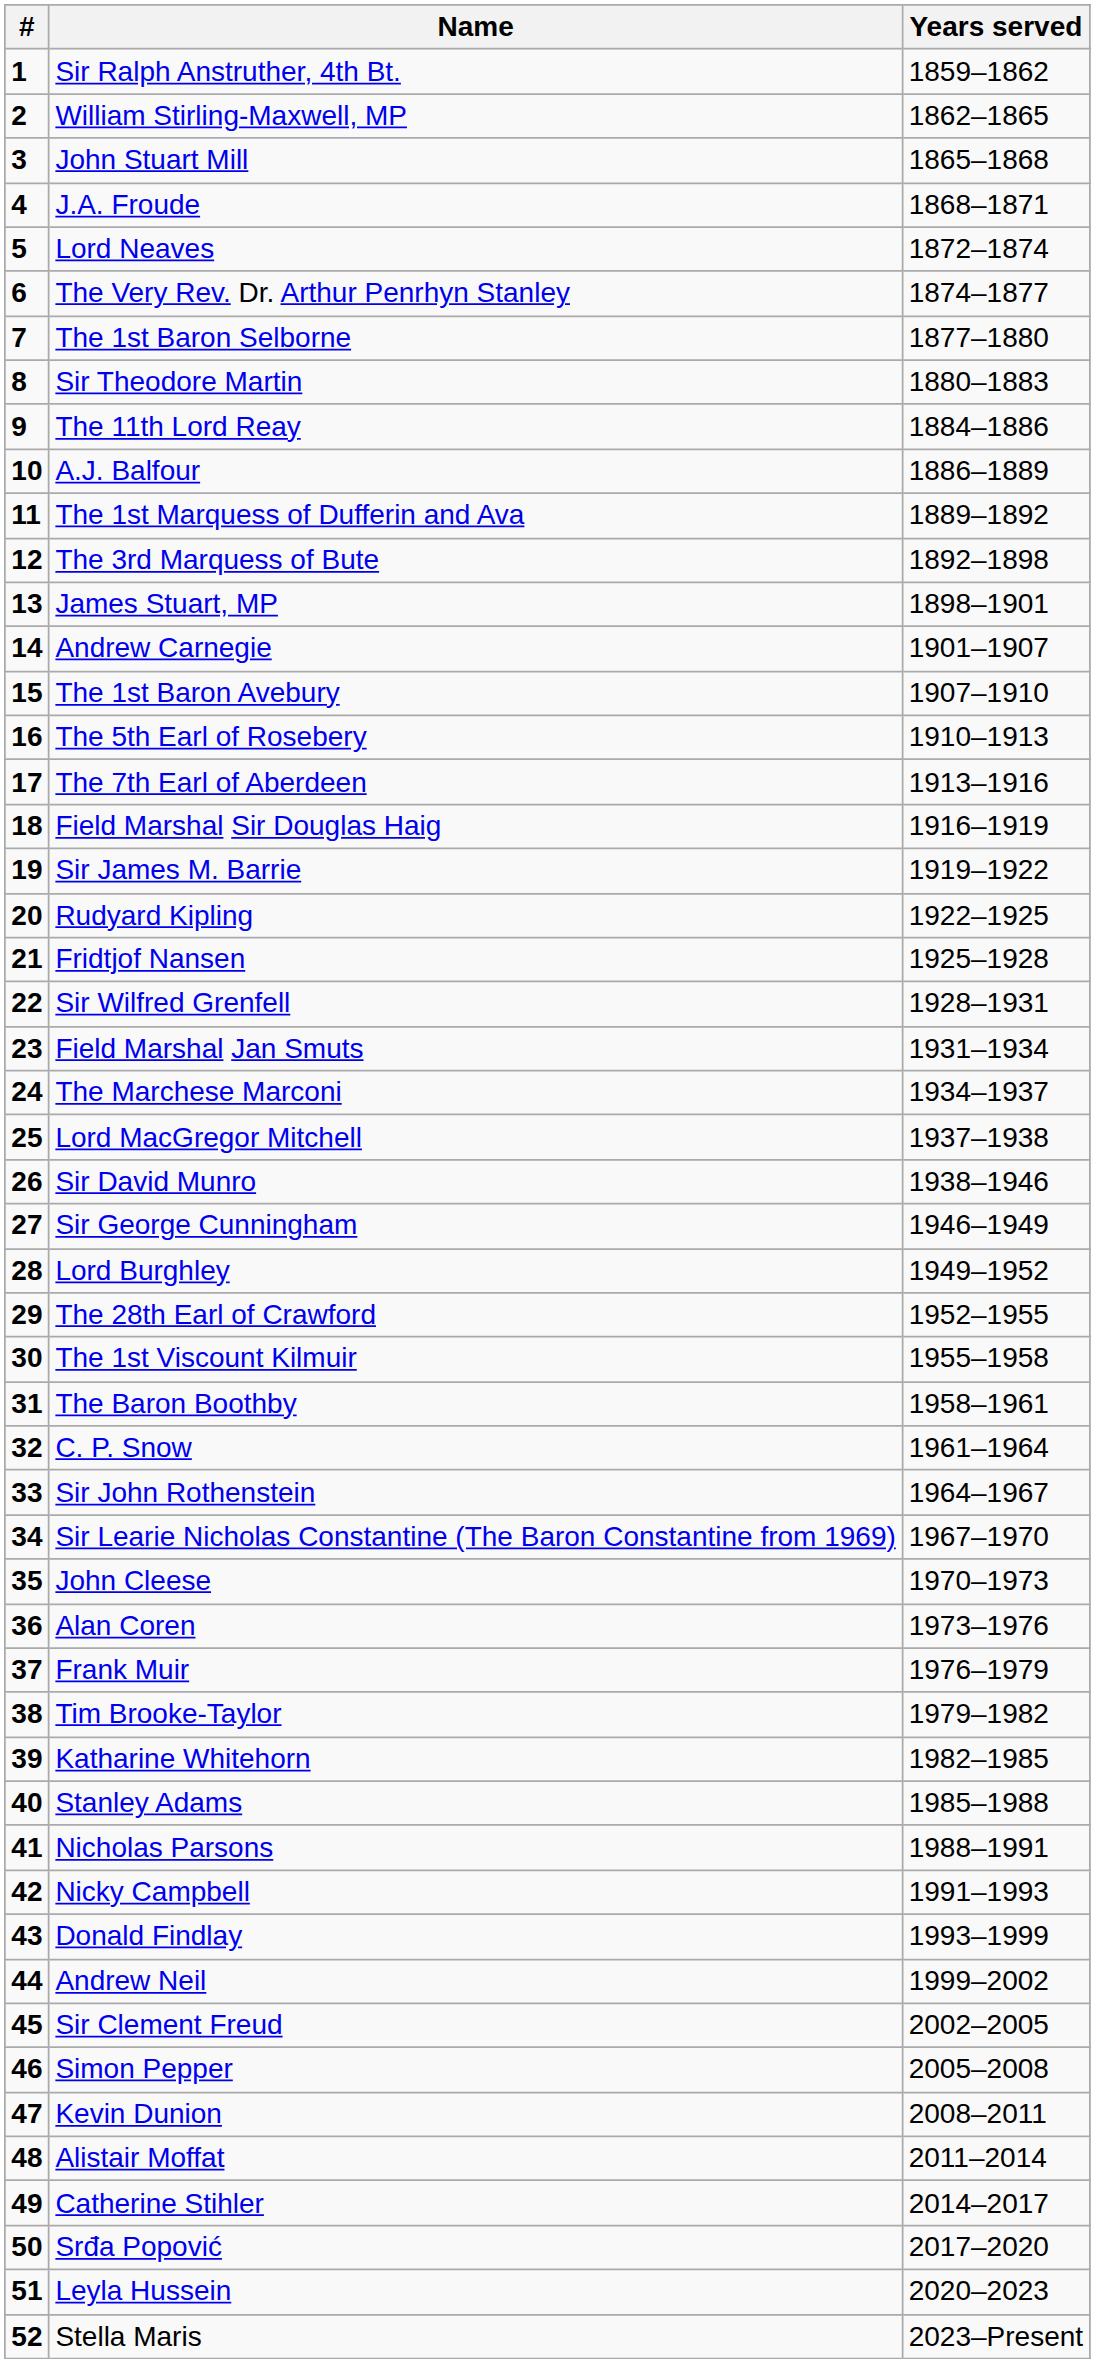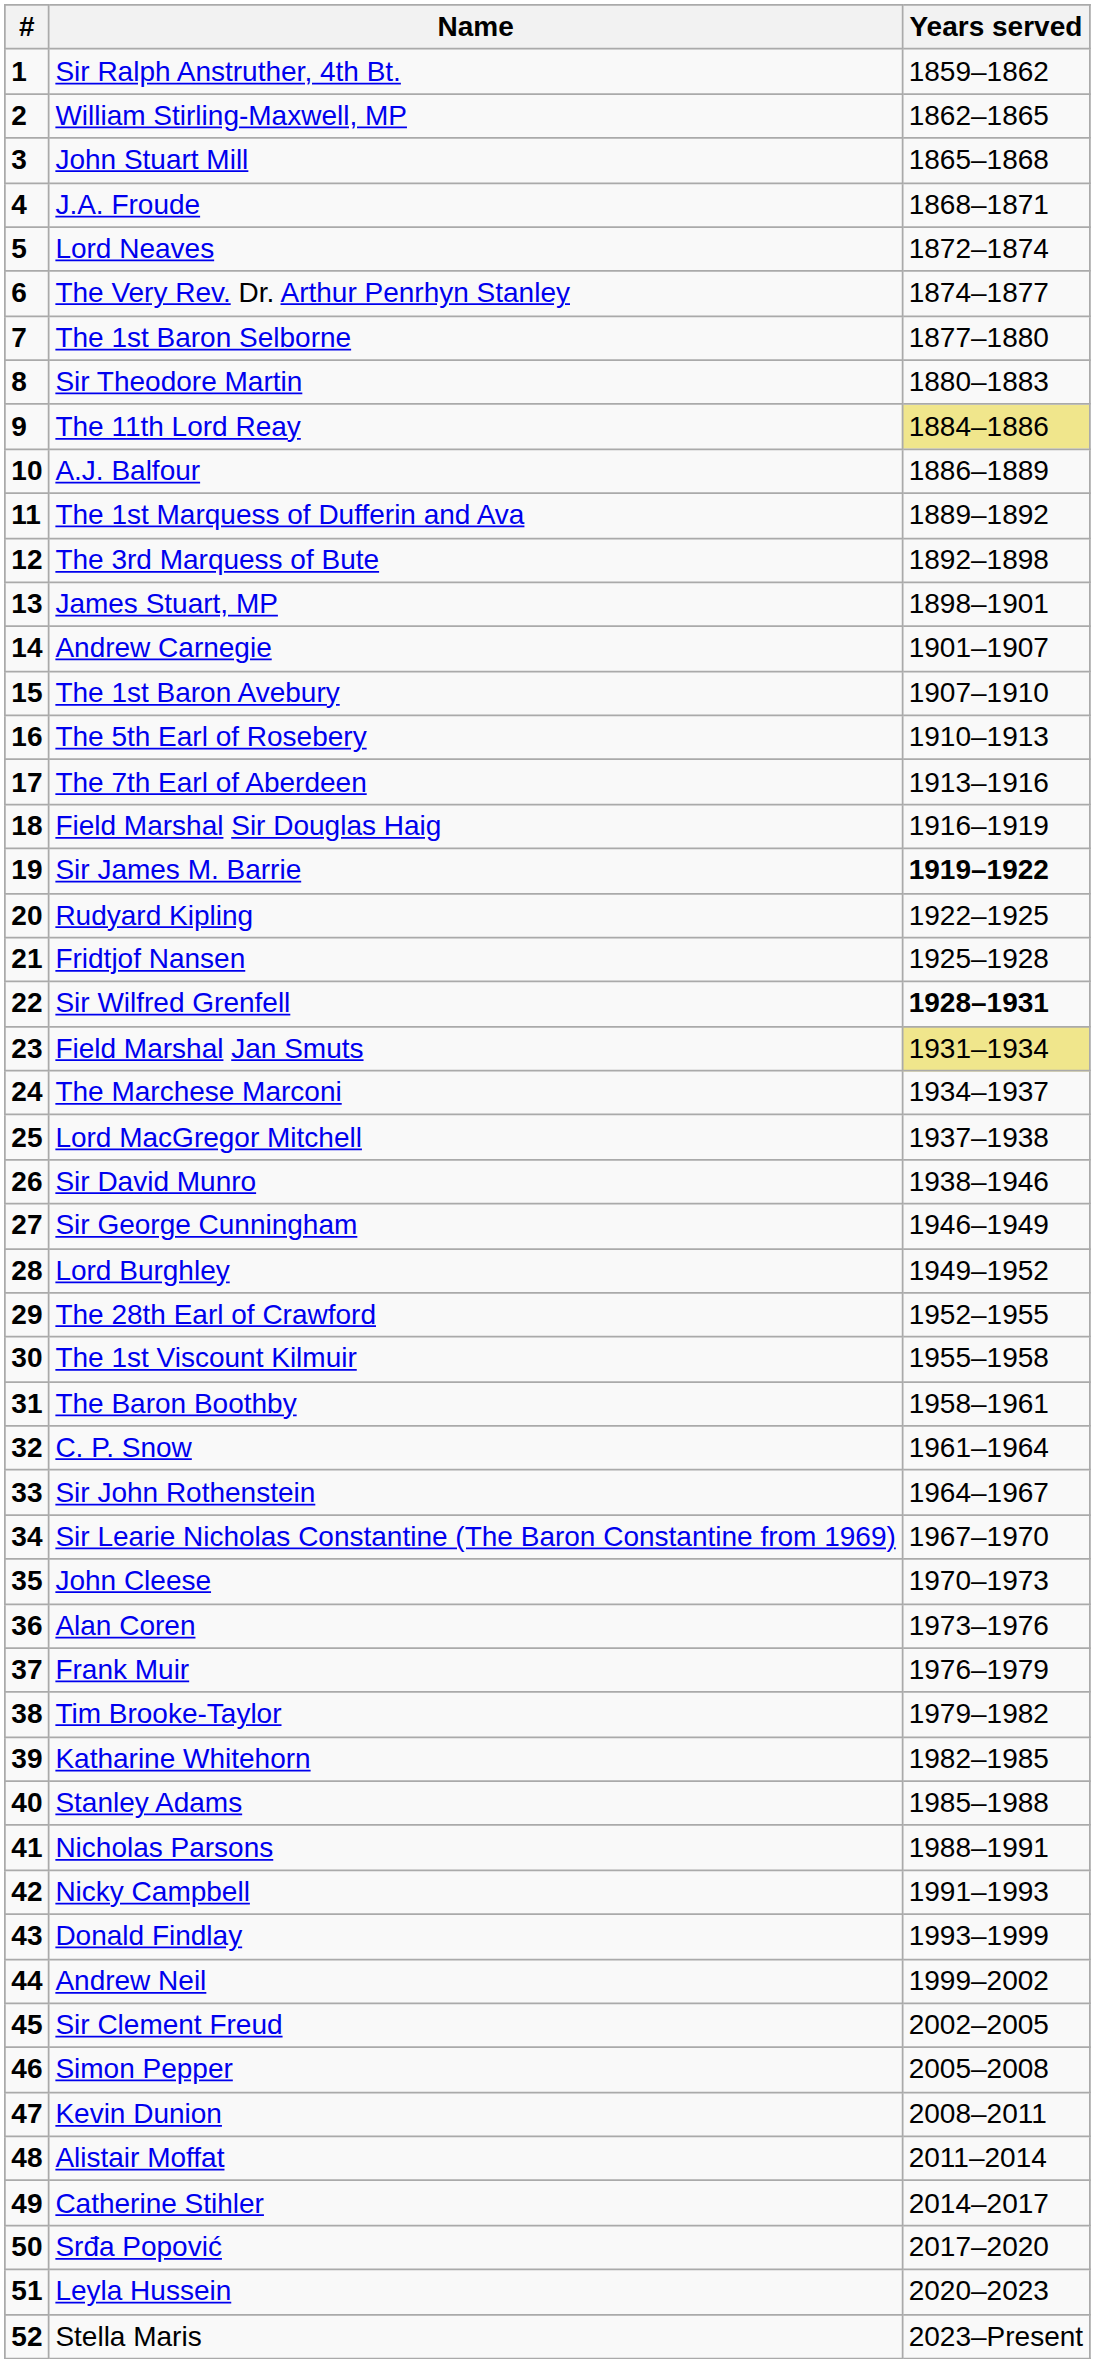(979, 426) no background -> (979, 426) khaki background
(979, 870) normal -> (979, 870) bold
(979, 1003) normal -> (979, 1003) bold
(979, 1048) no background -> (979, 1048) khaki background
